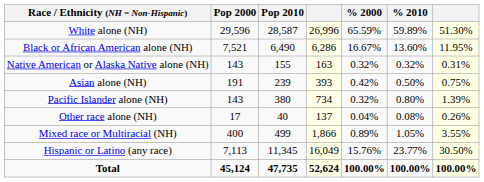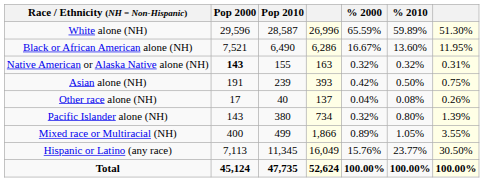(235, 64) normal -> (235, 64) bold
rows swapped: (108, 99) <-> (108, 116)
